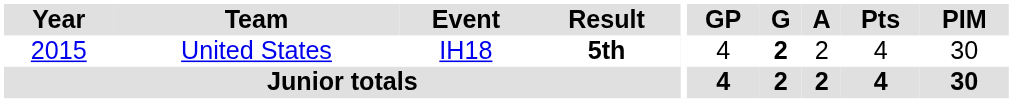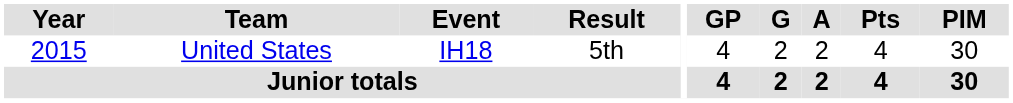(607, 50) bold -> (607, 50) normal
(781, 50) bold -> (781, 50) normal
